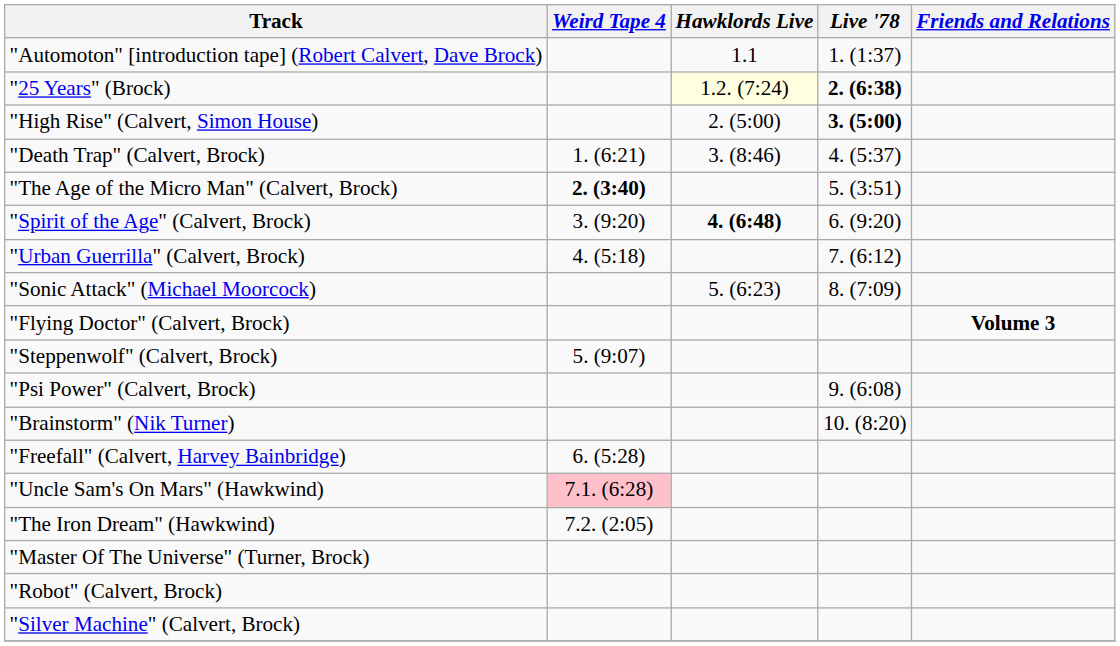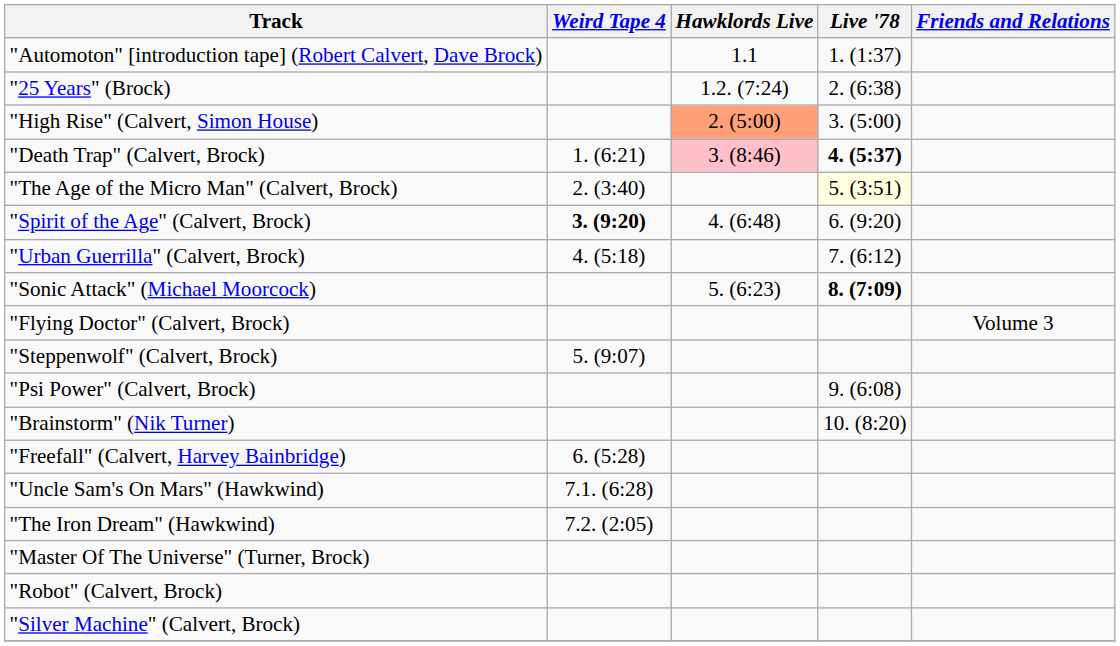(745, 88) lightyellow background -> (745, 88) no background
(865, 88) bold -> (865, 88) normal
(745, 121) no background -> (745, 121) lightsalmon background
(865, 121) bold -> (865, 121) normal
(745, 155) no background -> (745, 155) pink background
(865, 155) normal -> (865, 155) bold
(609, 188) bold -> (609, 188) normal
(865, 188) no background -> (865, 188) lightyellow background
(609, 222) normal -> (609, 222) bold
(745, 222) bold -> (745, 222) normal
(865, 289) normal -> (865, 289) bold
(1013, 322) bold -> (1013, 322) normal
(609, 490) pink background -> (609, 490) no background
